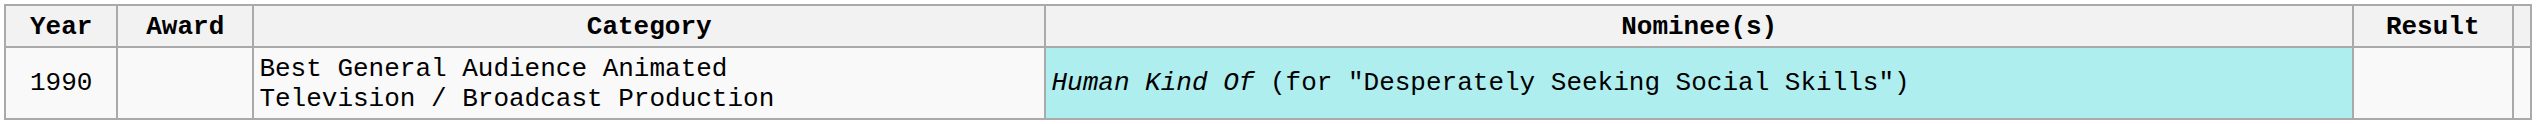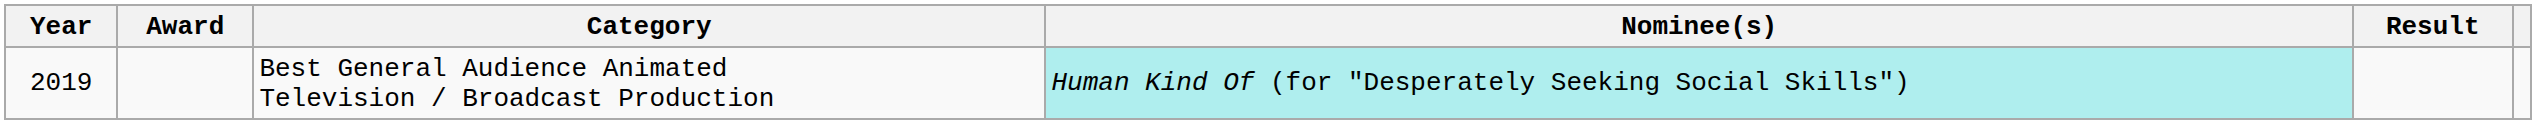(61, 84) 1990 -> (61, 84) 2019
